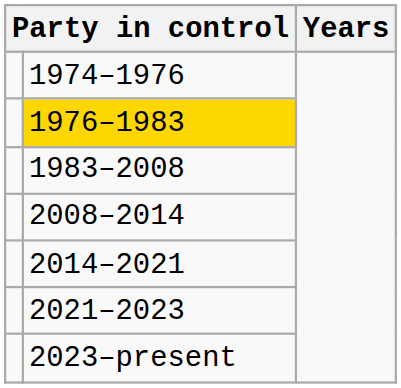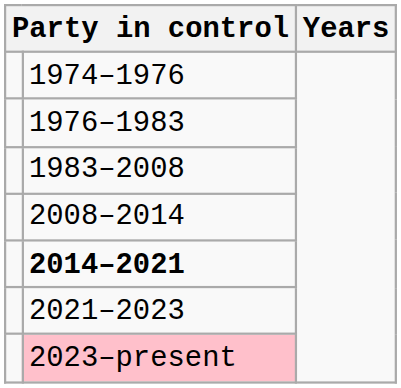(107, 123) gold background -> (107, 123) no background
(107, 264) normal -> (107, 264) bold
(133, 358) no background -> (133, 358) pink background
